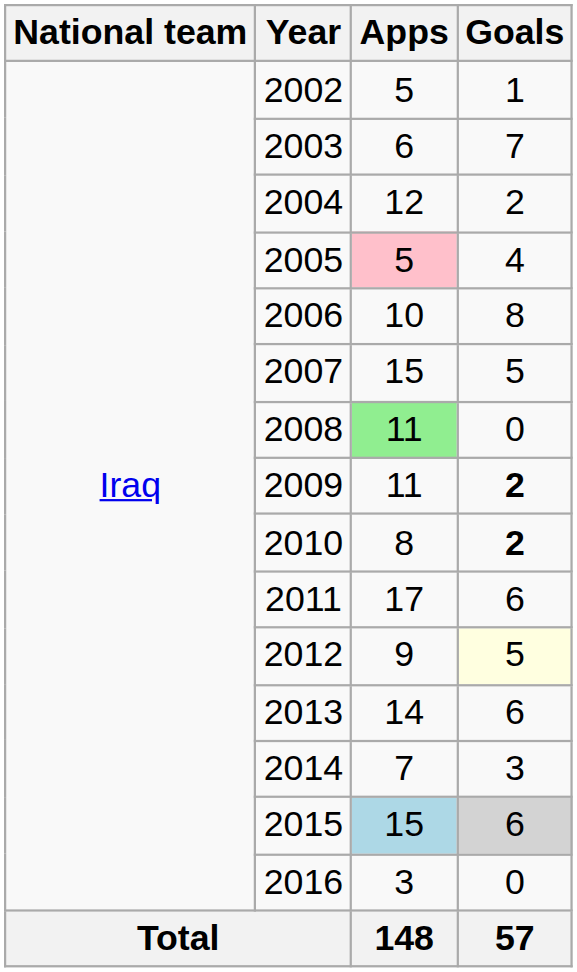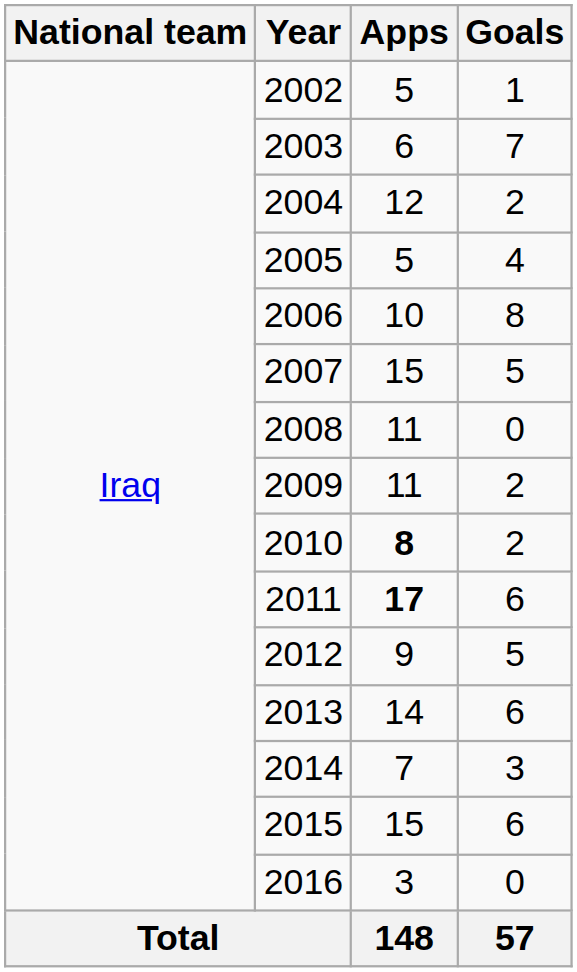(404, 259) pink background -> (404, 259) no background
(404, 428) lightgreen background -> (404, 428) no background
(515, 485) bold -> (515, 485) normal
(404, 542) normal -> (404, 542) bold
(515, 542) bold -> (515, 542) normal
(404, 598) normal -> (404, 598) bold
(515, 655) lightyellow background -> (515, 655) no background
(404, 825) lightblue background -> (404, 825) no background
(515, 825) lightgrey background -> (515, 825) no background
